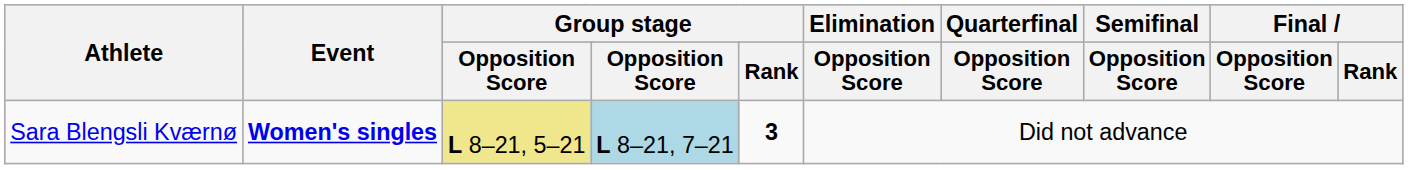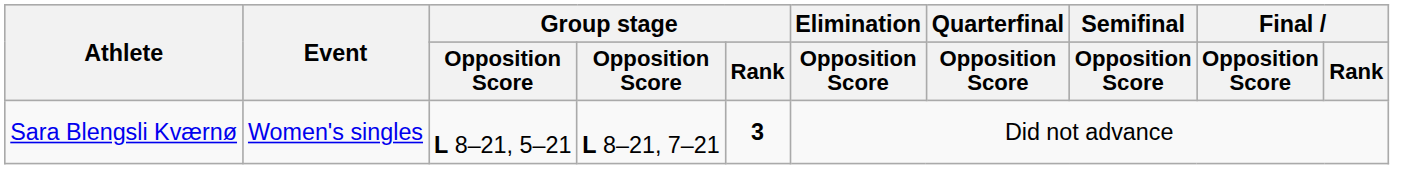(343, 133) bold -> (335, 133) normal
(517, 145) khaki background -> (503, 145) no background
(665, 145) lightblue background -> (651, 145) no background
